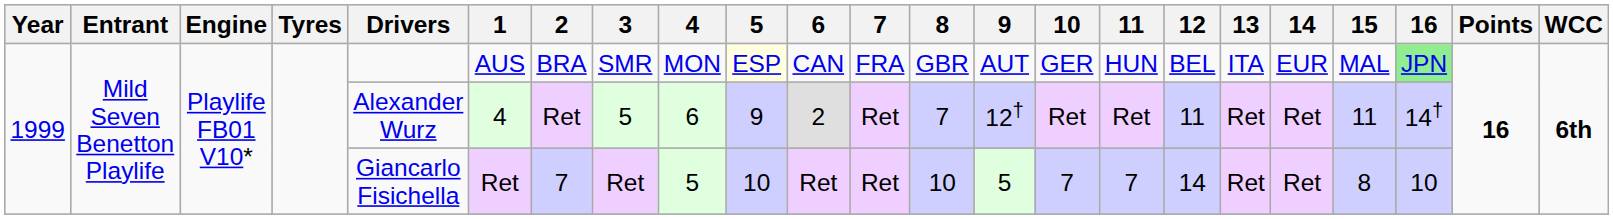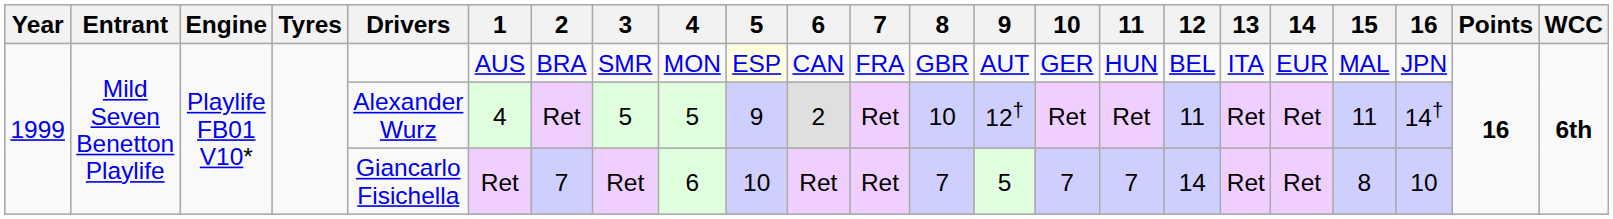(1424, 63) lightgreen background -> (1424, 63) no background
(692, 116) 6 -> (692, 116) 5
(942, 116) 7 -> (942, 116) 10
(692, 182) 5 -> (692, 182) 6
(942, 182) 10 -> (942, 182) 7
